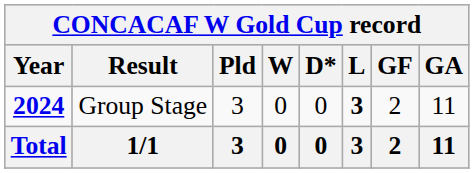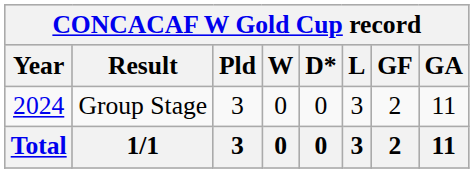(39, 106) bold -> (39, 106) normal
(357, 106) bold -> (357, 106) normal
